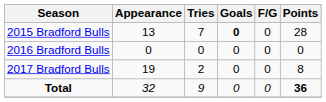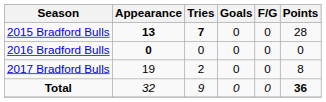(148, 32) normal -> (148, 32) bold
(201, 32) normal -> (201, 32) bold
(236, 32) bold -> (236, 32) normal
(148, 50) normal -> (148, 50) bold
